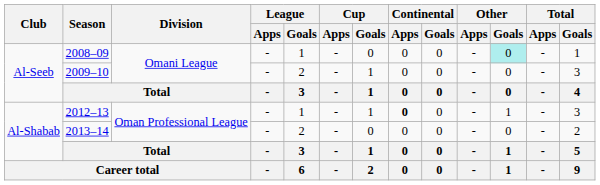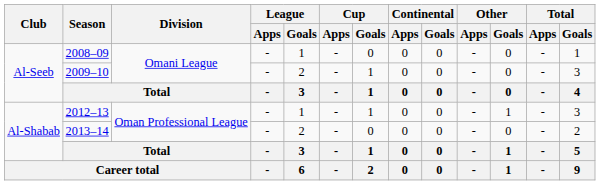(508, 53) paleturquoise background -> (508, 53) no background
(405, 111) bold -> (405, 111) normal
